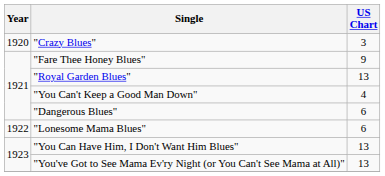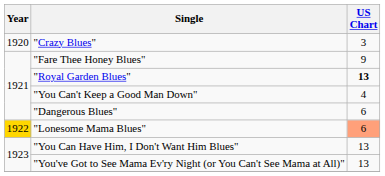(364, 77) normal -> (364, 77) bold
(18, 128) no background -> (18, 128) gold background
(364, 128) no background -> (364, 128) lightsalmon background
